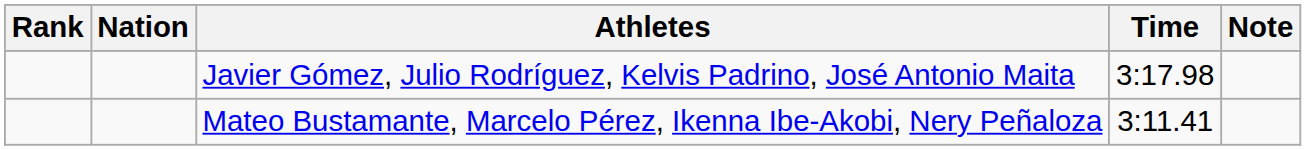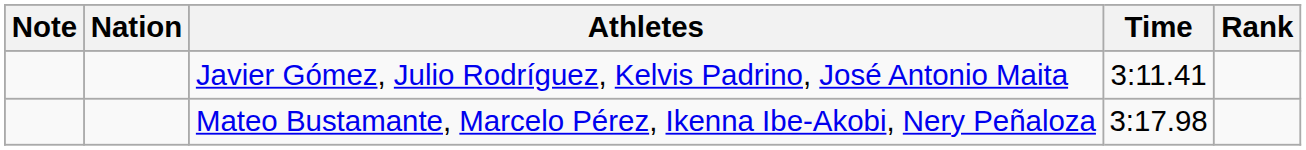columns swapped: (48, 27) <-> (1261, 27)
(1165, 74) 3:17.98 -> (1159, 74) 3:11.41
(1165, 121) 3:11.41 -> (1159, 121) 3:17.98
